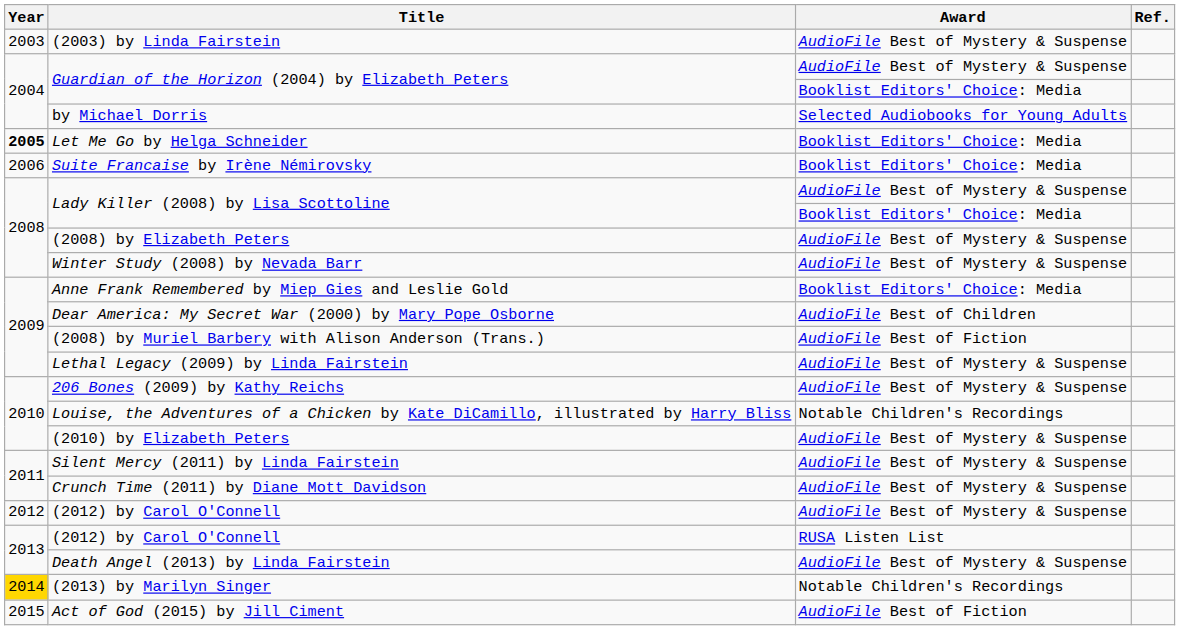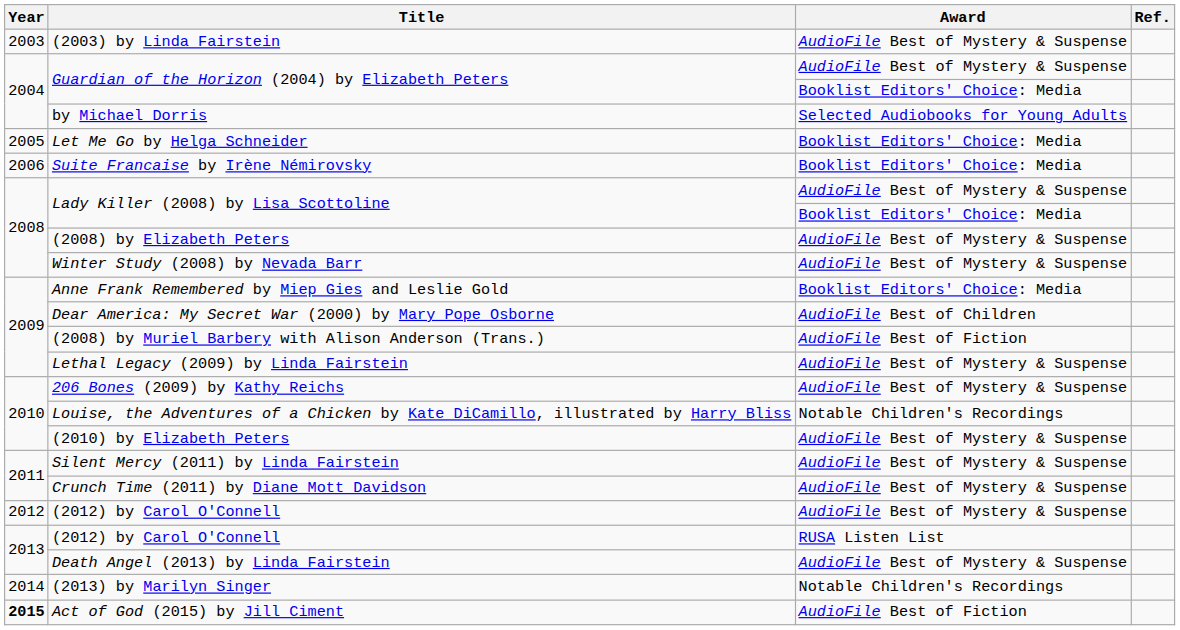(26, 141) bold -> (26, 141) normal
(26, 587) gold background -> (26, 587) no background
(26, 612) normal -> (26, 612) bold
